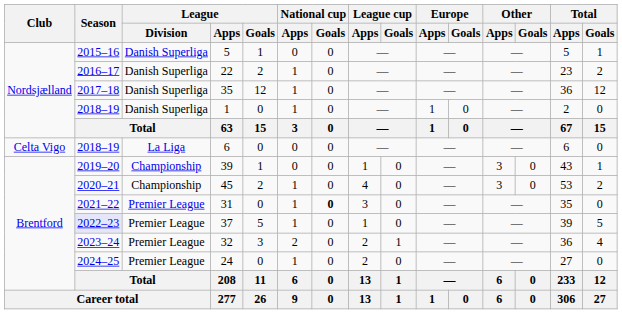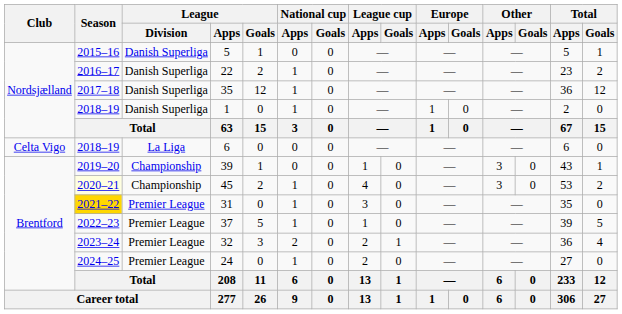(98, 185) no background -> (98, 185) lightyellow background
(98, 204) no background -> (98, 204) gold background
(330, 204) bold -> (330, 204) normal
(98, 223) lavender background -> (98, 223) no background
